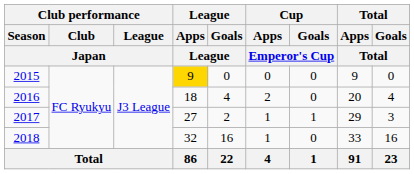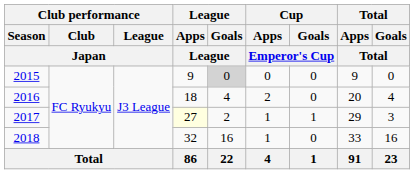(190, 76) gold background -> (190, 76) no background
(227, 76) no background -> (227, 76) lightgrey background
(190, 117) no background -> (190, 117) lightyellow background
